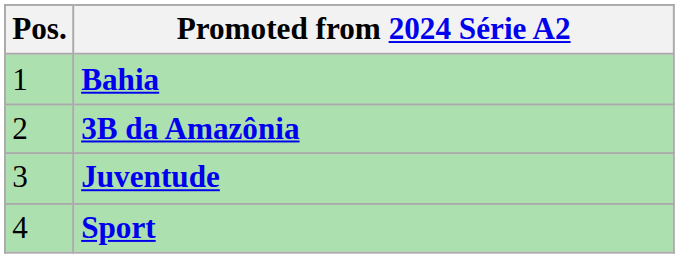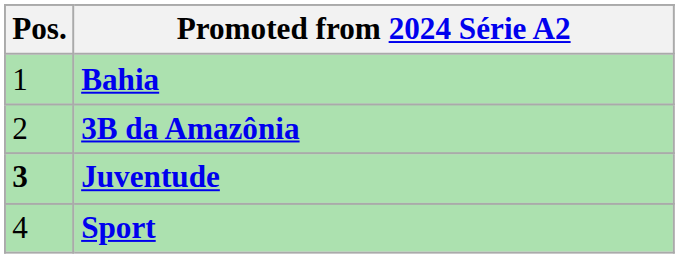(20, 177) normal -> (20, 177) bold
